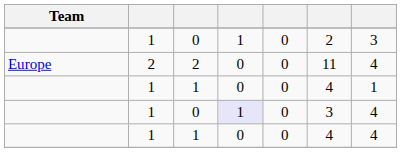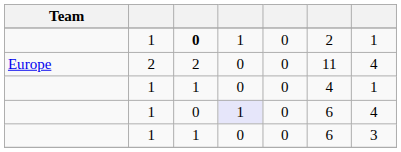(196, 40) normal -> (196, 40) bold
(374, 40) 3 -> (374, 40) 1
(329, 111) 3 -> (329, 111) 6
(329, 135) 4 -> (329, 135) 6
(374, 135) 4 -> (374, 135) 3
